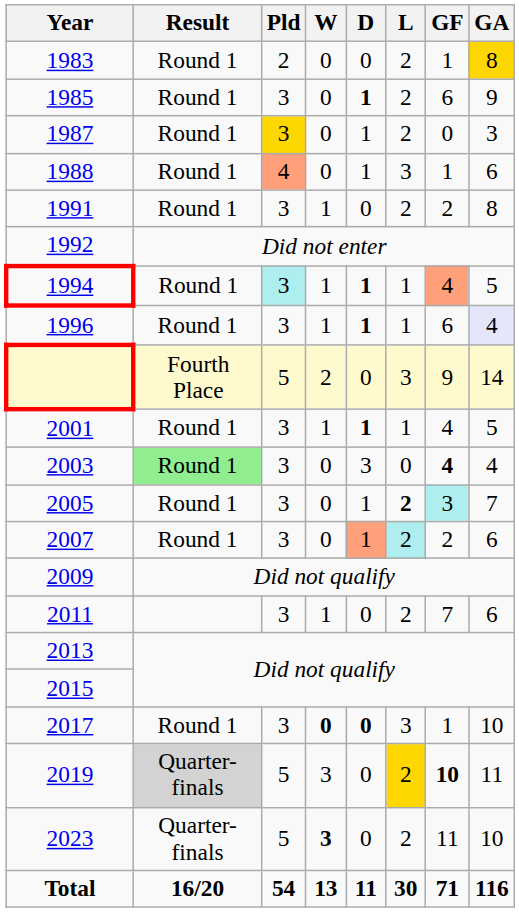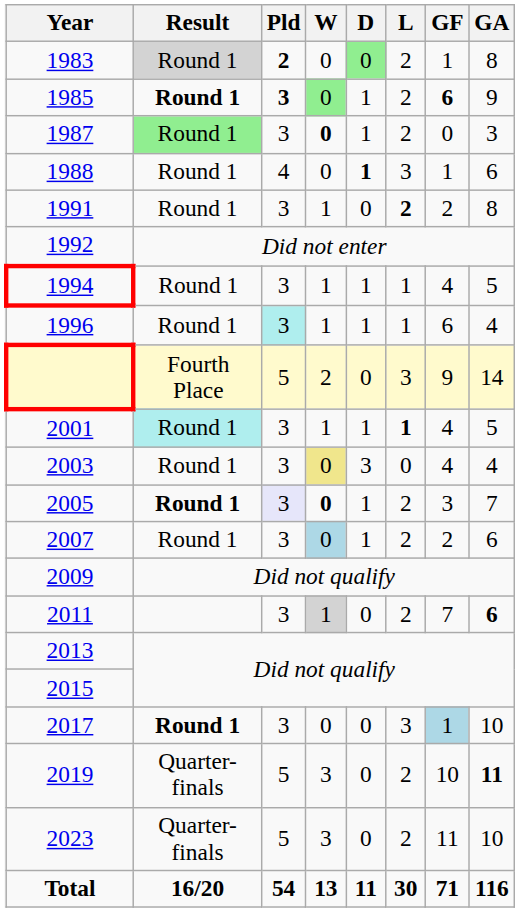(198, 60) no background -> (198, 60) lightgrey background
(284, 60) normal -> (284, 60) bold
(366, 60) no background -> (366, 60) lightgreen background
(492, 60) gold background -> (492, 60) no background
(198, 97) normal -> (198, 97) bold
(284, 97) normal -> (284, 97) bold
(326, 97) no background -> (326, 97) lightgreen background
(366, 97) bold -> (366, 97) normal
(447, 97) normal -> (447, 97) bold
(198, 134) no background -> (198, 134) lightgreen background
(284, 134) gold background -> (284, 134) no background
(326, 134) normal -> (326, 134) bold
(284, 171) lightsalmon background -> (284, 171) no background
(366, 171) normal -> (366, 171) bold
(406, 208) normal -> (406, 208) bold
(284, 285) paleturquoise background -> (284, 285) no background
(366, 285) bold -> (366, 285) normal
(447, 285) lightsalmon background -> (447, 285) no background
(284, 325) no background -> (284, 325) paleturquoise background
(366, 325) bold -> (366, 325) normal
(492, 325) lavender background -> (492, 325) no background
(198, 427) no background -> (198, 427) paleturquoise background
(366, 427) bold -> (366, 427) normal
(406, 427) normal -> (406, 427) bold
(198, 465) lightgreen background -> (198, 465) no background
(326, 465) no background -> (326, 465) khaki background
(447, 465) bold -> (447, 465) normal
(198, 502) normal -> (198, 502) bold
(284, 502) no background -> (284, 502) lavender background
(326, 502) normal -> (326, 502) bold
(406, 502) bold -> (406, 502) normal
(447, 502) paleturquoise background -> (447, 502) no background
(326, 539) no background -> (326, 539) lightblue background
(366, 539) lightsalmon background -> (366, 539) no background
(406, 539) paleturquoise background -> (406, 539) no background
(326, 613) no background -> (326, 613) lightgrey background
(492, 613) normal -> (492, 613) bold
(198, 724) normal -> (198, 724) bold
(326, 724) bold -> (326, 724) normal
(366, 724) bold -> (366, 724) normal
(447, 724) no background -> (447, 724) lightblue background
(198, 775) lightgrey background -> (198, 775) no background
(406, 775) gold background -> (406, 775) no background
(447, 775) bold -> (447, 775) normal
(492, 775) normal -> (492, 775) bold
(326, 838) bold -> (326, 838) normal
